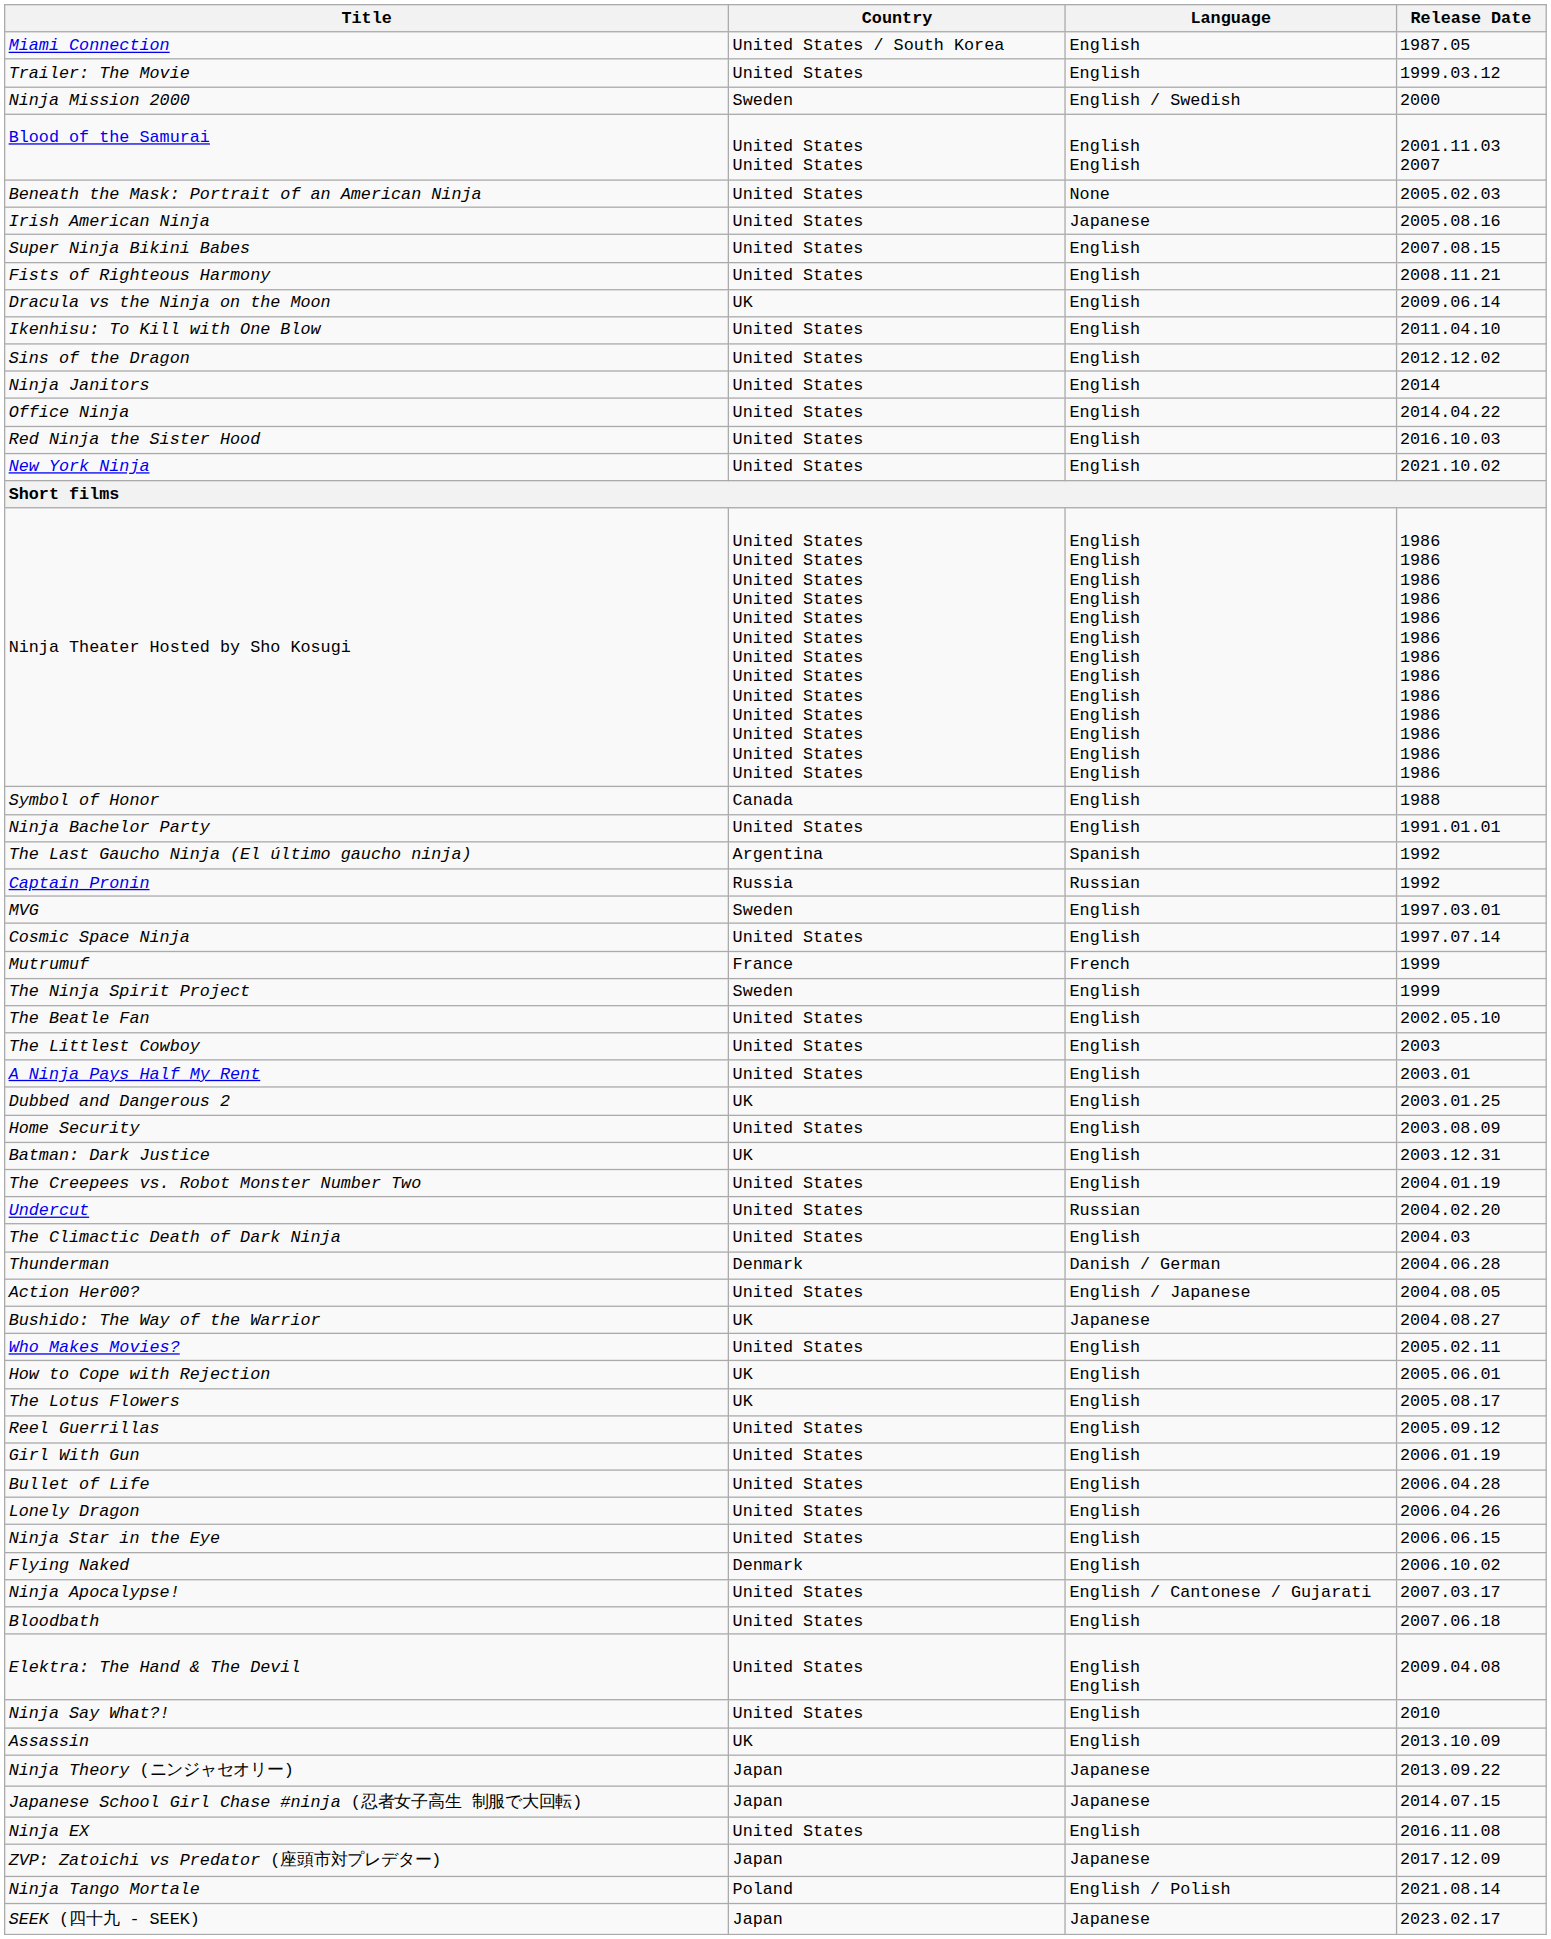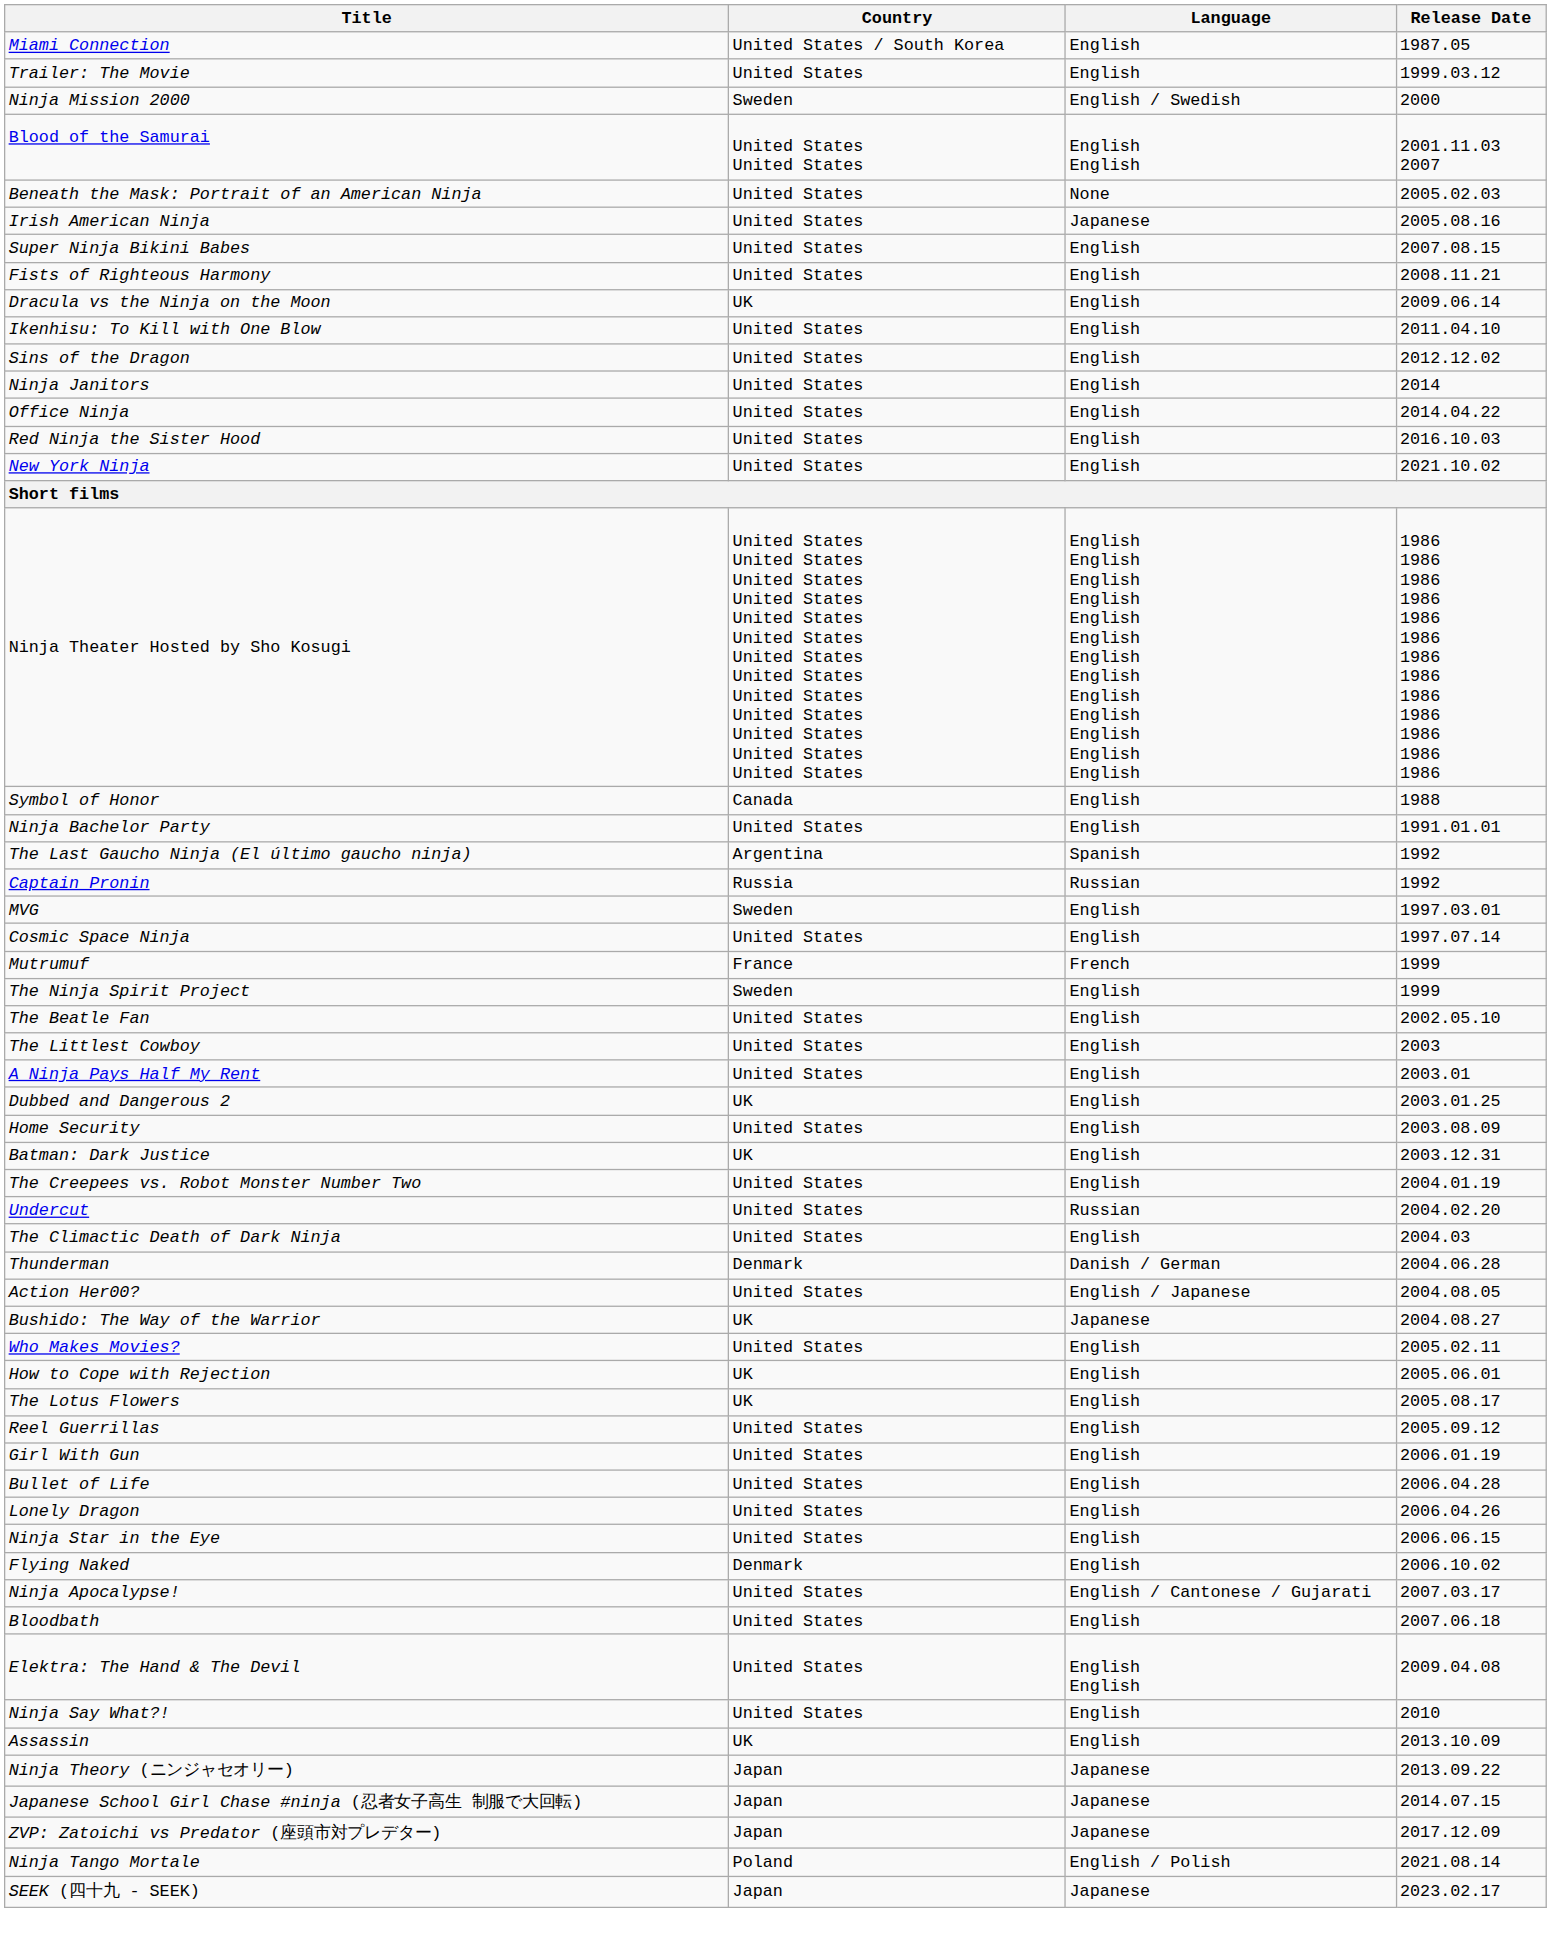- row: (49, 1831)
